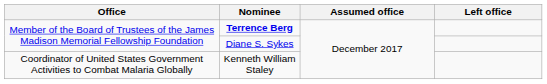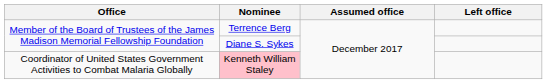(260, 28) bold -> (260, 28) normal
(260, 65) no background -> (260, 65) pink background
